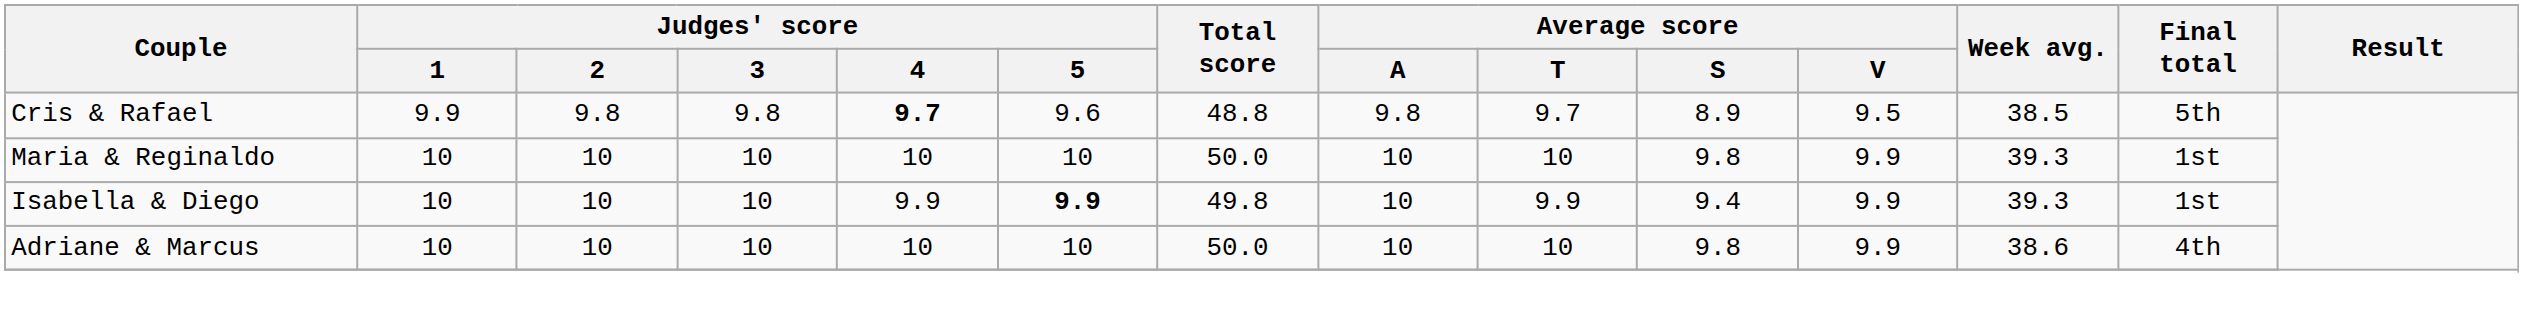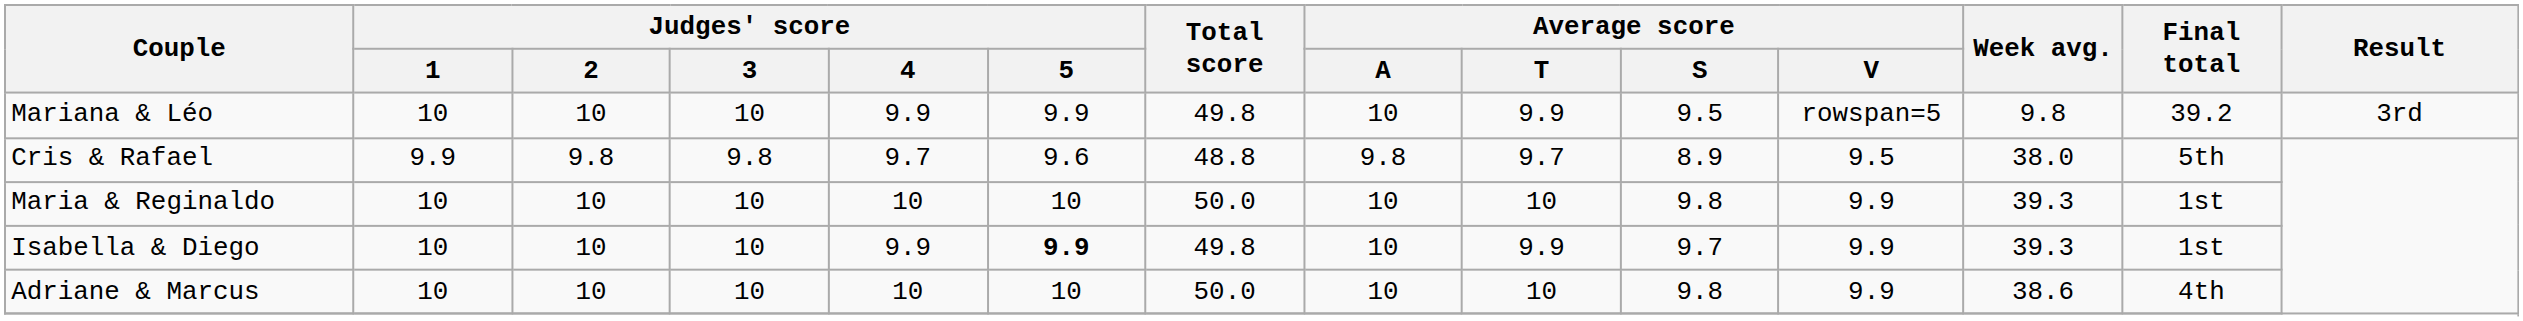+ row: (112, 114)
(917, 114) bold -> (908, 159) normal
(2038, 114) 38.5 -> (2043, 159) 38.0
(1718, 203) 9.4 -> (1700, 247) 9.7
